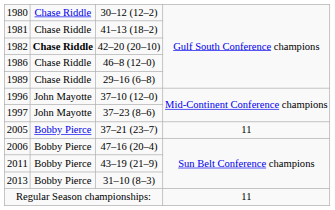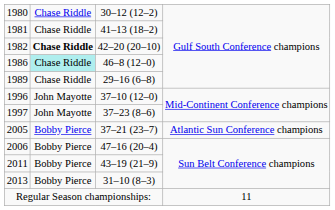(63, 63) no background -> (63, 63) paleturquoise background
(246, 130) 11 -> (246, 130) Atlantic Sun Conference champions
